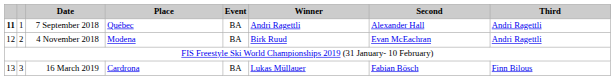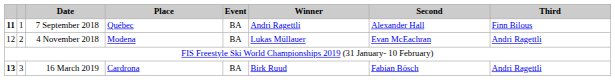(517, 25) Andri Ragettli -> (512, 25) Finn Bilous
(269, 39) Birk Ruud -> (278, 39) Lukas Müllauer
(11, 68) normal -> (11, 68) bold
(278, 68) Lukas Müllauer -> (269, 68) Birk Ruud
(512, 68) Finn Bilous -> (517, 68) Andri Ragettli
